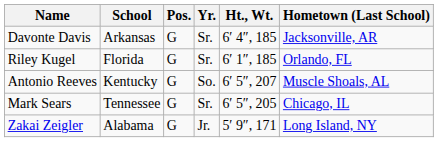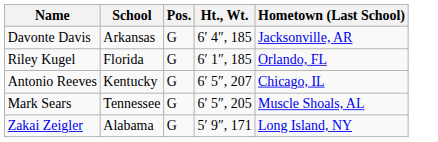- column: (207, 15)
(336, 81) Muscle Shoals, AL -> (291, 81) Chicago, IL
(316, 103) Chicago, IL -> (311, 103) Muscle Shoals, AL
